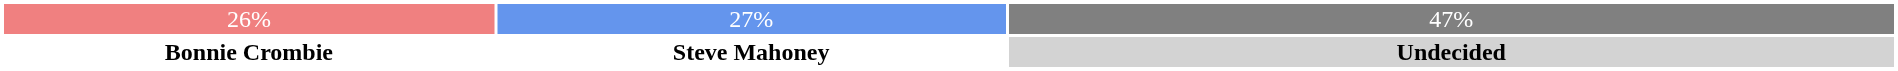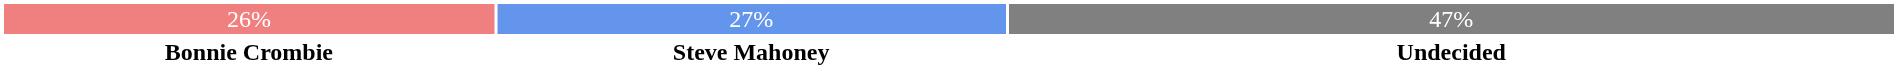(1451, 51) lightgrey background -> (1451, 51) no background
